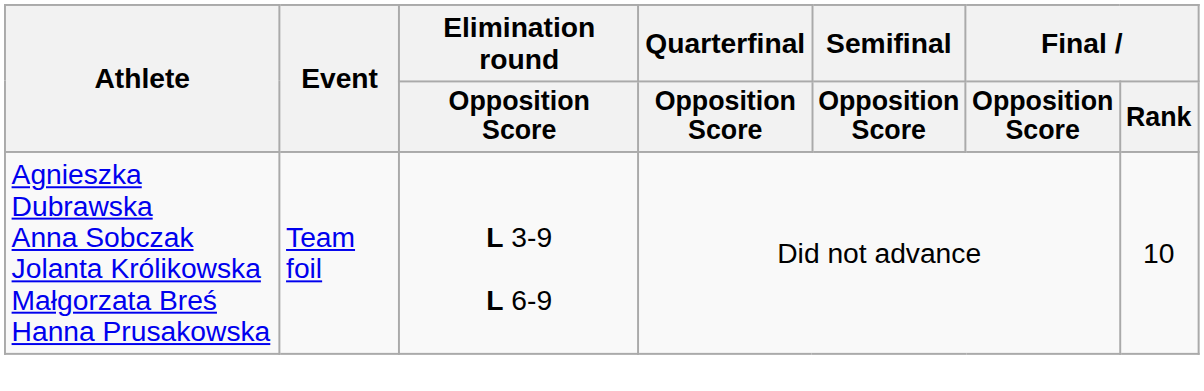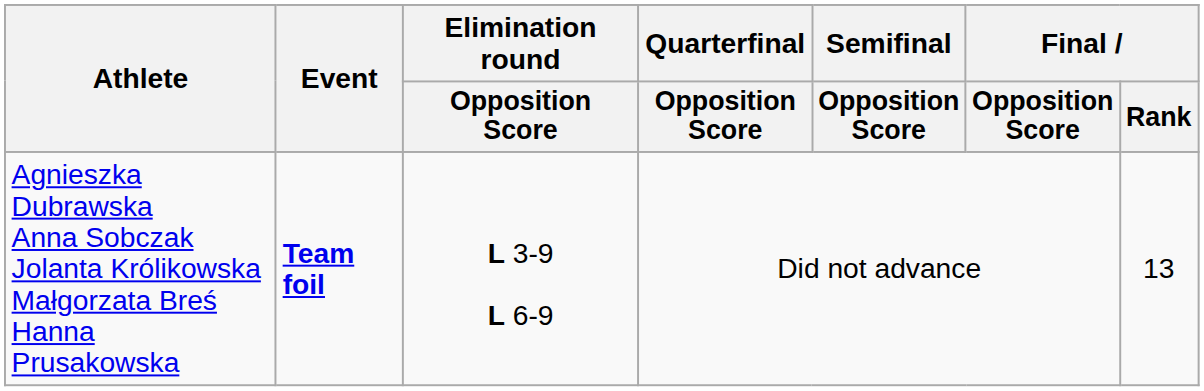(321, 253) normal -> (318, 269) bold
(1159, 253) 10 -> (1159, 269) 13
